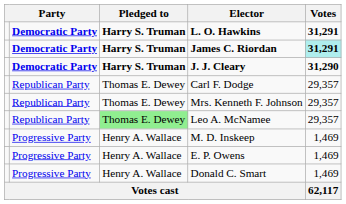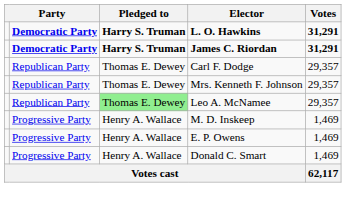(323, 48) paleturquoise background -> (323, 48) no background
- row: (218, 66)
